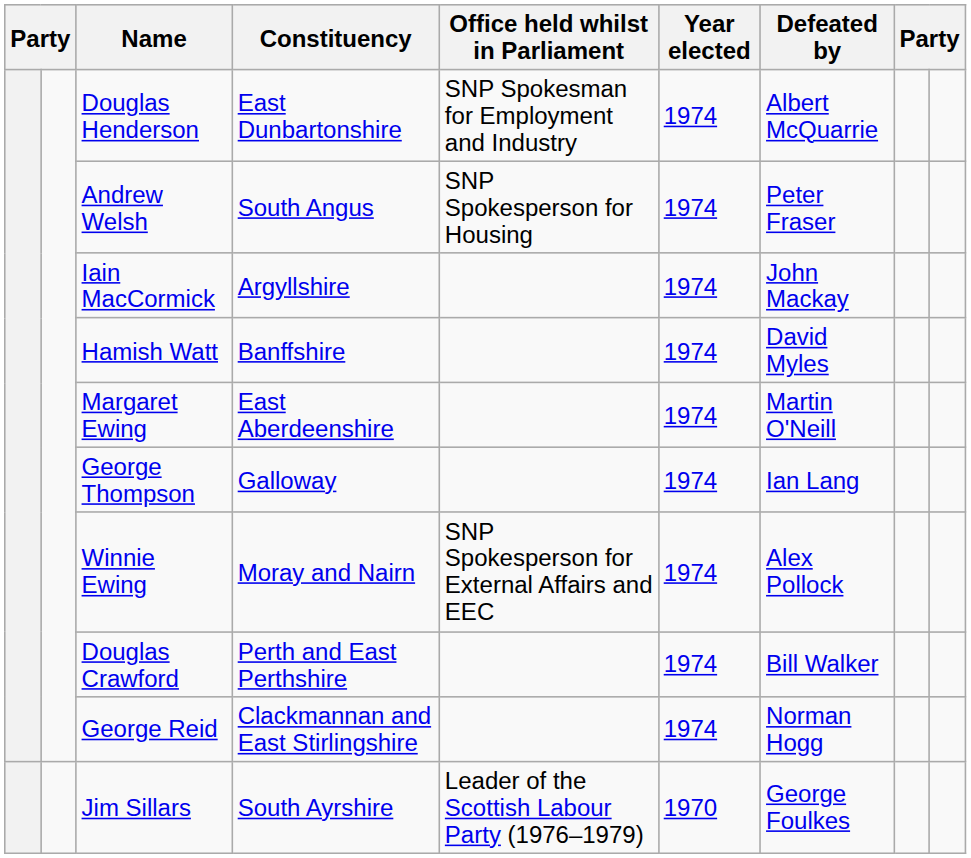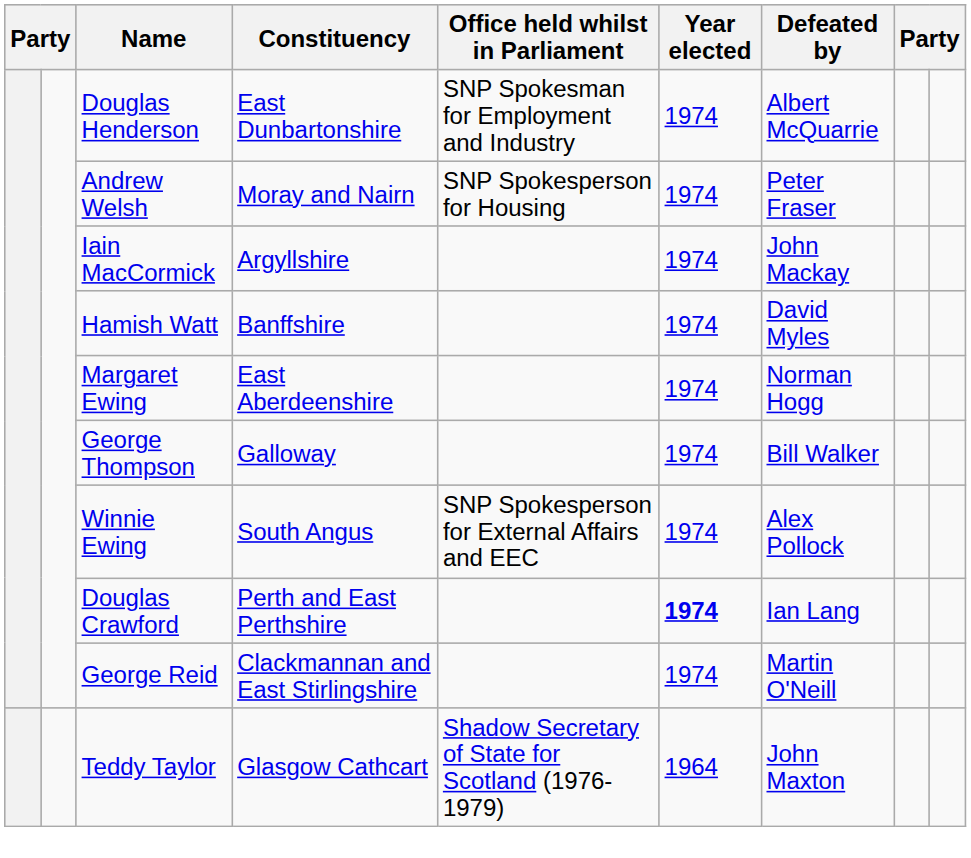(306, 207) South Angus -> (326, 194) Moray and Nairn
(801, 416) Martin O'Neill -> (809, 389) Norman Hogg
(813, 480) Ian Lang -> (823, 454) Bill Walker
(326, 572) Moray and Nairn -> (305, 532) South Angus
(690, 664) normal -> (691, 610) bold
(822, 664) Bill Walker -> (813, 610) Ian Lang
(809, 729) Norman Hogg -> (801, 675) Martin O'Neill
+ row: (149, 767)
- row: (136, 807)
